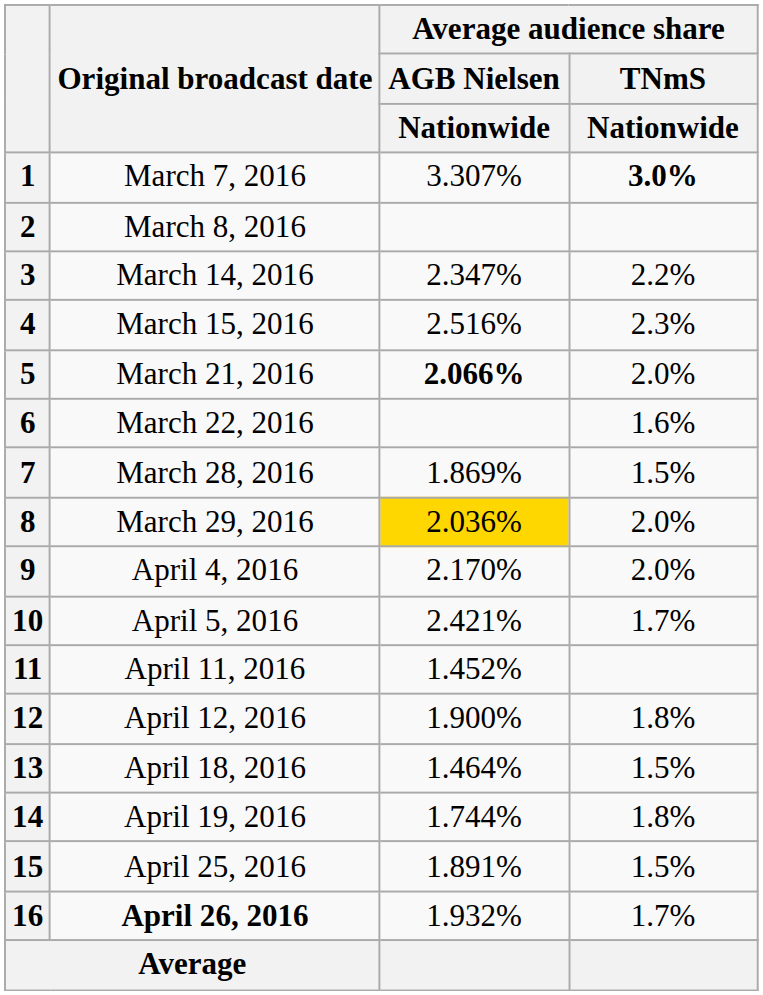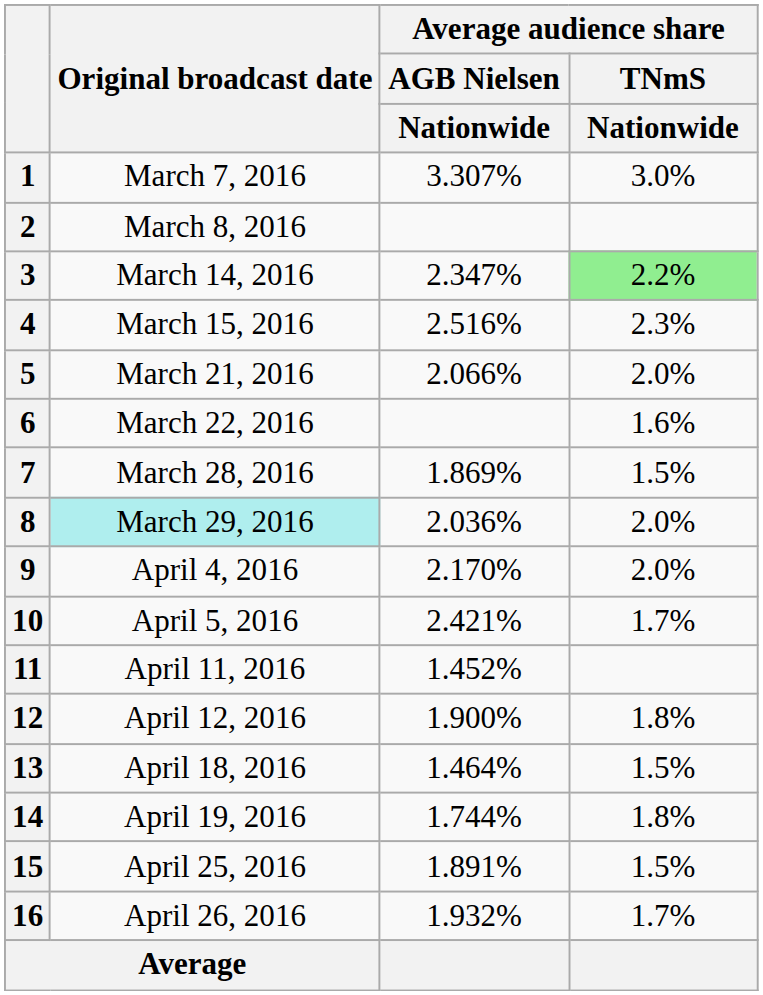(663, 176) bold -> (663, 176) normal
(663, 275) no background -> (663, 275) lightgreen background
(474, 373) bold -> (474, 373) normal
(215, 521) no background -> (215, 521) paleturquoise background
(474, 521) gold background -> (474, 521) no background
(215, 915) bold -> (215, 915) normal
